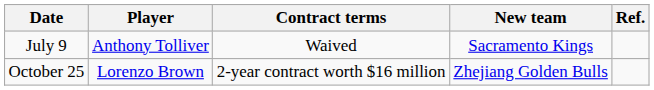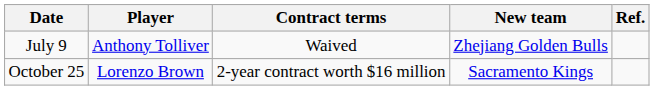(531, 44) Sacramento Kings -> (531, 44) Zhejiang Golden Bulls
(531, 71) Zhejiang Golden Bulls -> (531, 71) Sacramento Kings
